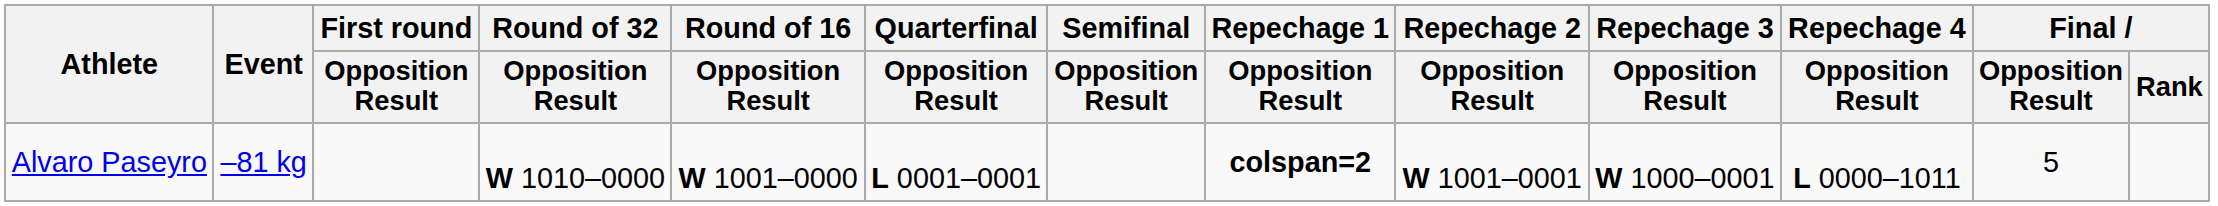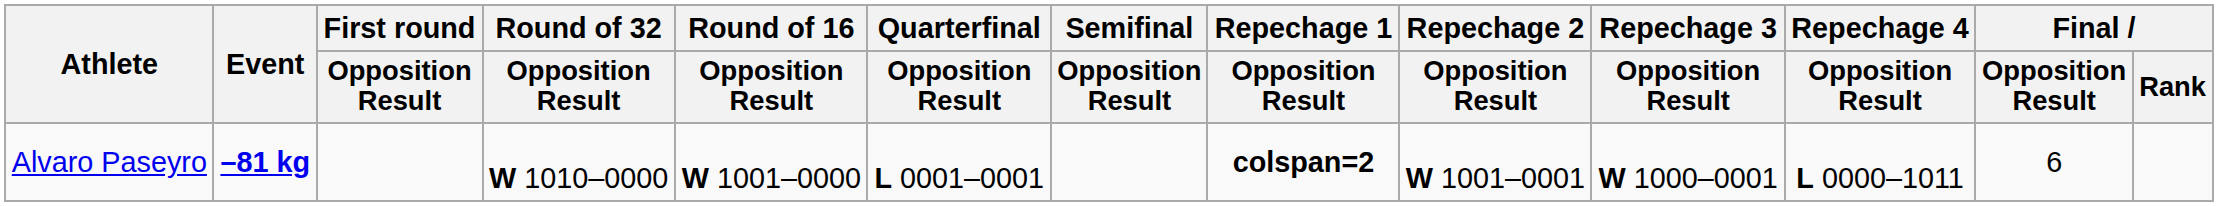(264, 163) normal -> (265, 163) bold
(2051, 163) 5 -> (2054, 163) 6
